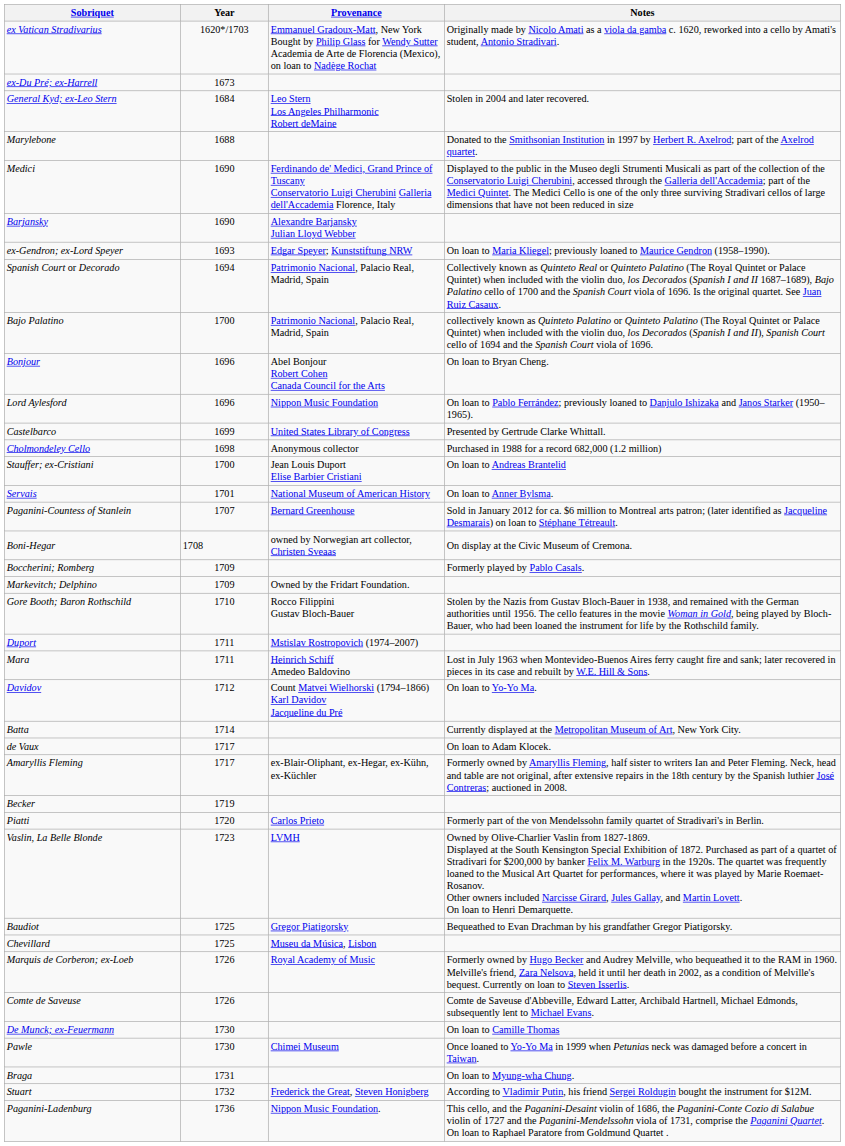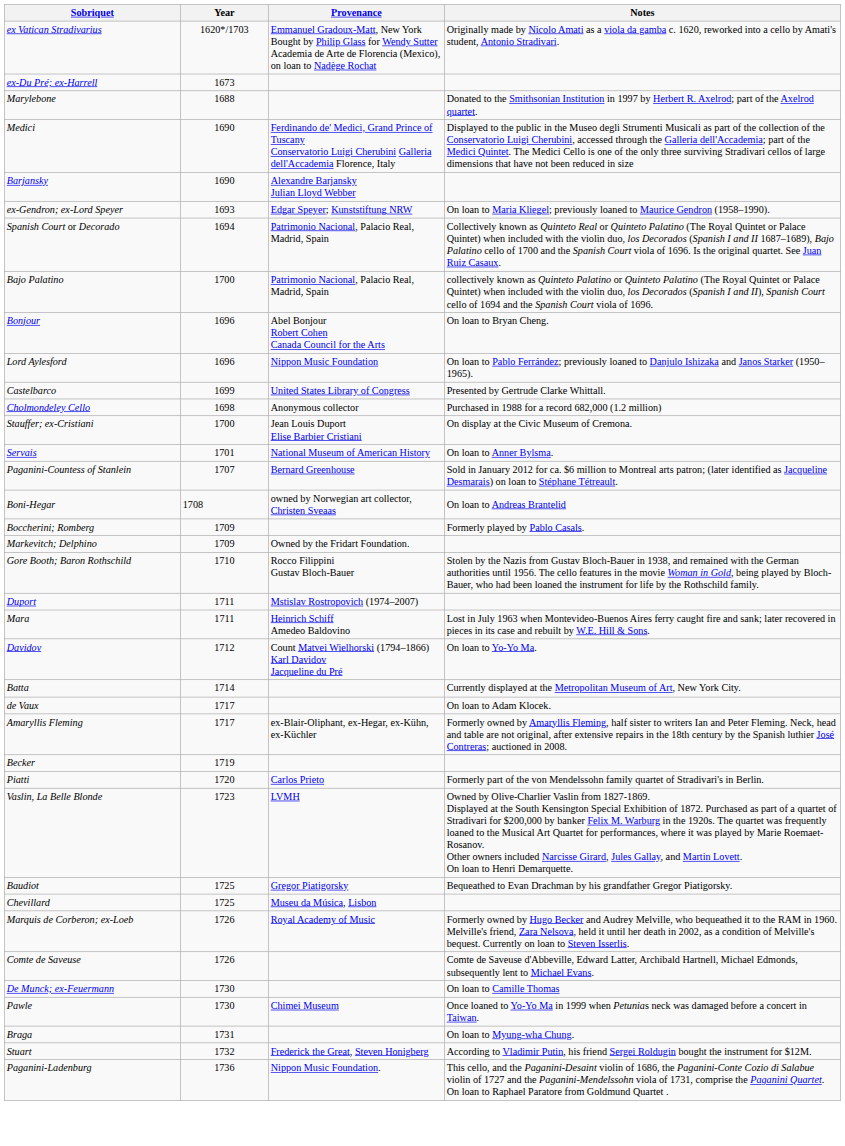- row: (62, 99)
(506, 465) On loan to Andreas Brantelid -> (539, 424) On display at the Civic Museum of Cremona.
(539, 545) On display at the Civic Museum of Cremona. -> (506, 504) On loan to Andreas Brantelid
